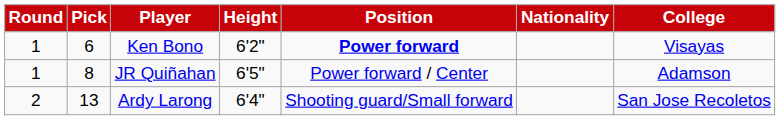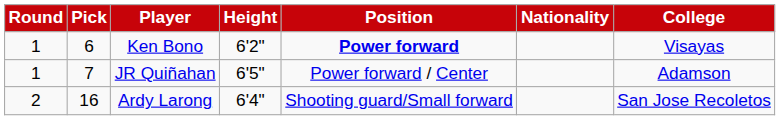(89, 73) 8 -> (89, 73) 7
(89, 100) 13 -> (89, 100) 16
